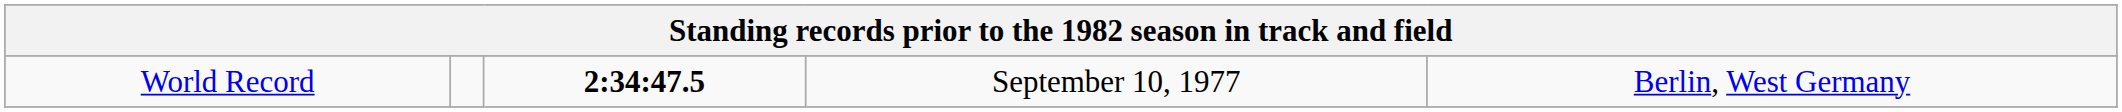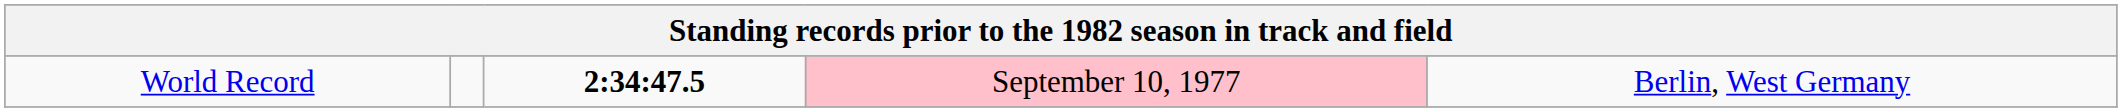(1116, 80) no background -> (1116, 80) pink background
